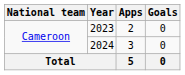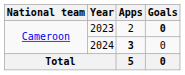(163, 29) normal -> (163, 29) bold
(131, 45) normal -> (131, 45) bold
